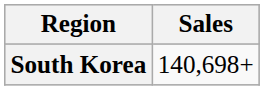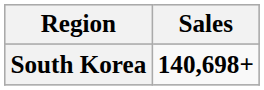(206, 64) normal -> (206, 64) bold
